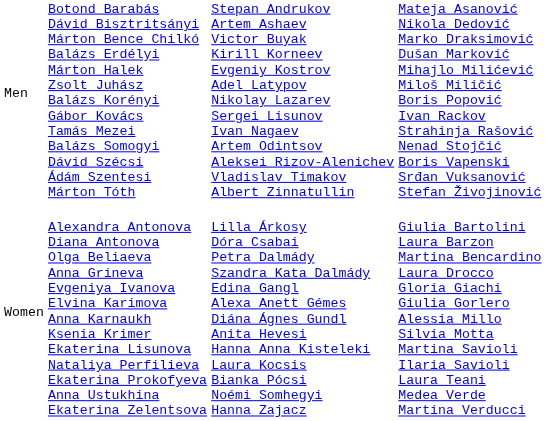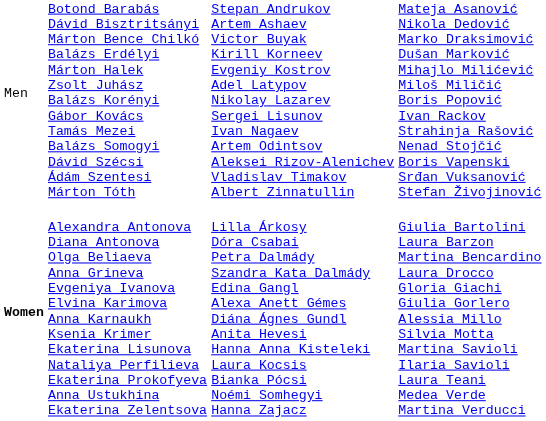(24, 311) normal -> (24, 311) bold
